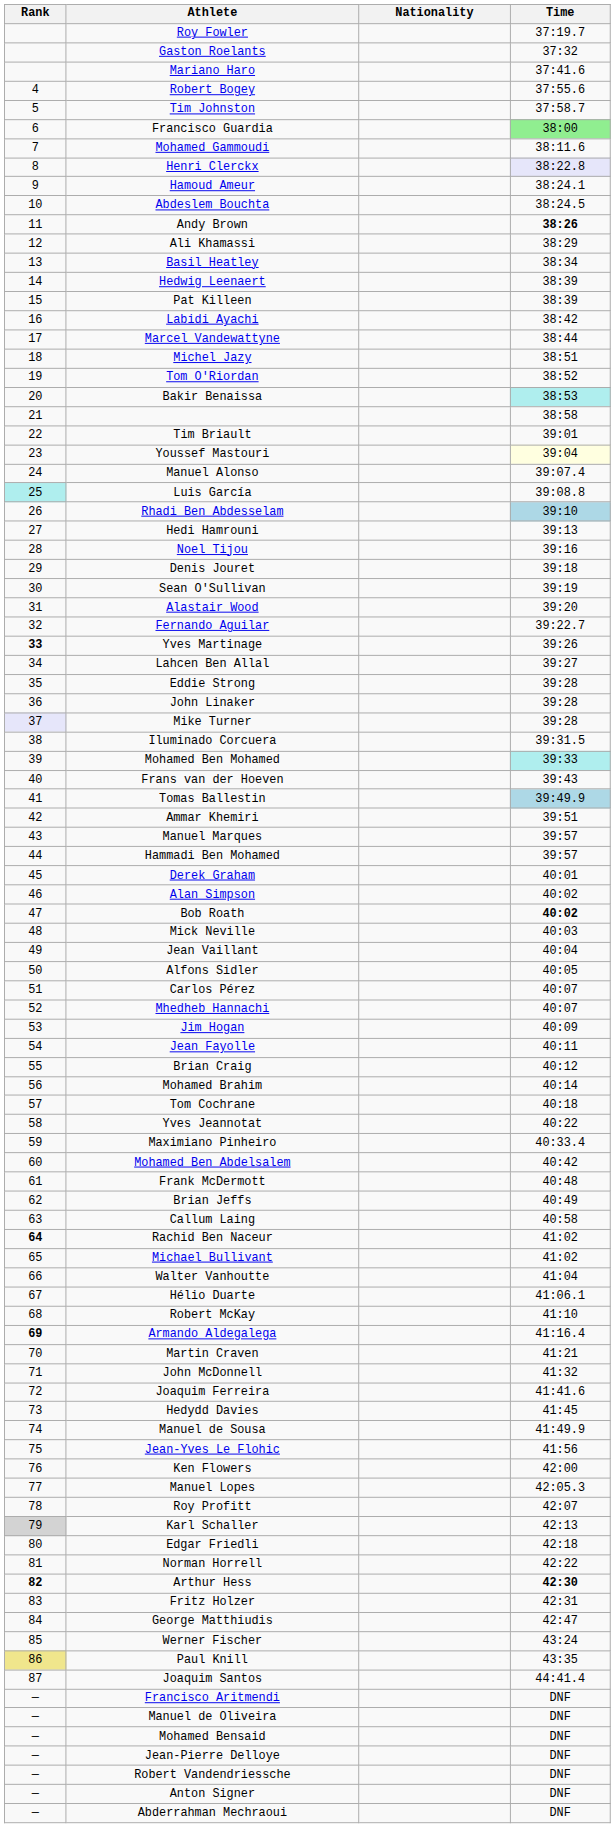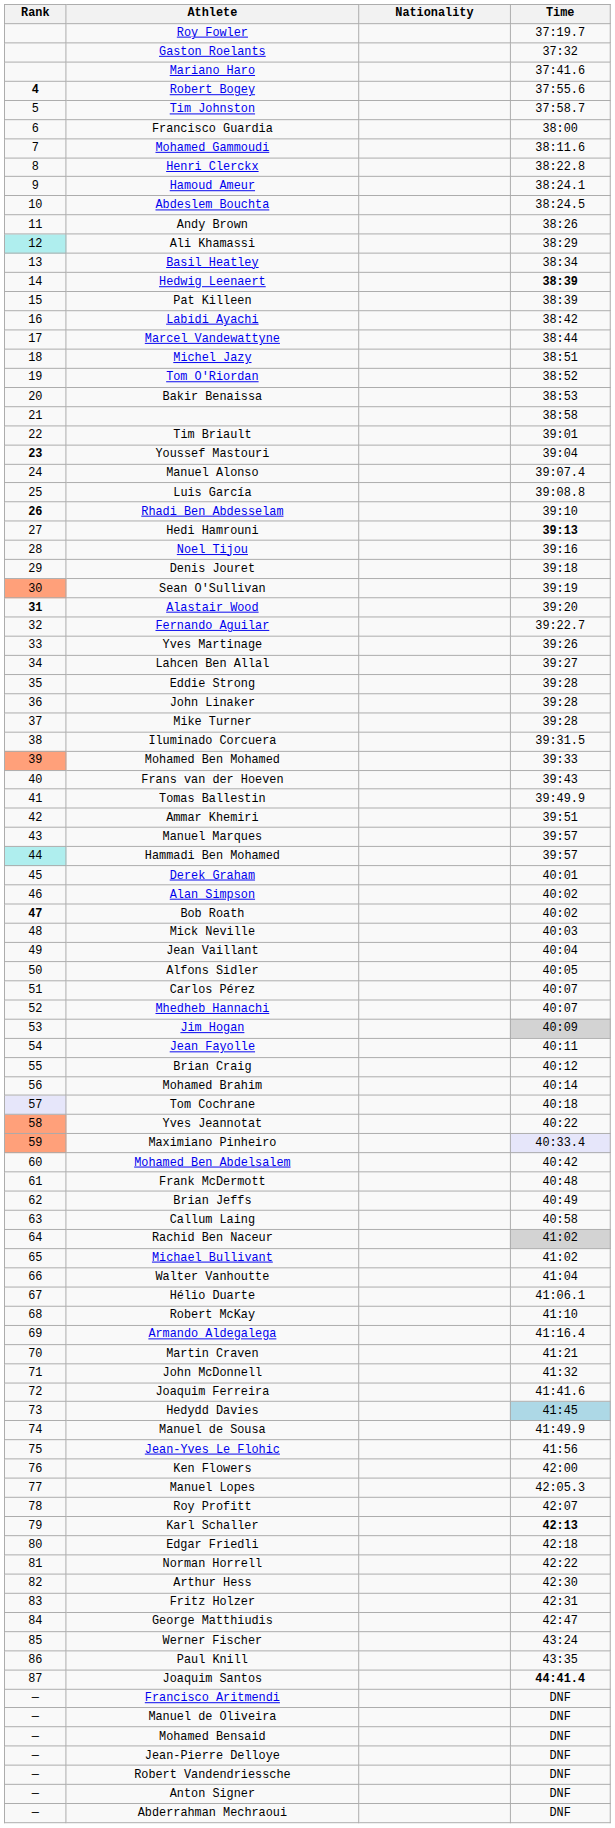(35, 91) normal -> (35, 91) bold
(560, 129) lightgreen background -> (560, 129) no background
(560, 168) lavender background -> (560, 168) no background
(560, 225) bold -> (560, 225) normal
(35, 244) no background -> (35, 244) paleturquoise background
(560, 282) normal -> (560, 282) bold
(560, 397) paleturquoise background -> (560, 397) no background
(35, 455) normal -> (35, 455) bold
(560, 455) lightyellow background -> (560, 455) no background
(35, 493) paleturquoise background -> (35, 493) no background
(35, 512) normal -> (35, 512) bold
(560, 512) lightblue background -> (560, 512) no background
(560, 531) normal -> (560, 531) bold
(35, 589) no background -> (35, 589) lightsalmon background
(35, 608) normal -> (35, 608) bold
(35, 646) bold -> (35, 646) normal
(35, 723) lavender background -> (35, 723) no background
(35, 761) no background -> (35, 761) lightsalmon background
(560, 761) paleturquoise background -> (560, 761) no background
(560, 799) lightblue background -> (560, 799) no background
(35, 857) no background -> (35, 857) paleturquoise background
(35, 914) normal -> (35, 914) bold
(560, 914) bold -> (560, 914) normal
(560, 1029) no background -> (560, 1029) lightgrey background
(35, 1105) no background -> (35, 1105) lavender background
(35, 1125) no background -> (35, 1125) lightsalmon background
(35, 1144) no background -> (35, 1144) lightsalmon background
(560, 1144) no background -> (560, 1144) lavender background
(35, 1239) bold -> (35, 1239) normal
(560, 1239) no background -> (560, 1239) lightgrey background
(35, 1335) bold -> (35, 1335) normal
(560, 1412) no background -> (560, 1412) lightblue background
(35, 1526) lightgrey background -> (35, 1526) no background
(560, 1526) normal -> (560, 1526) bold
(35, 1584) bold -> (35, 1584) normal
(560, 1584) bold -> (560, 1584) normal
(35, 1660) khaki background -> (35, 1660) no background
(560, 1680) normal -> (560, 1680) bold
